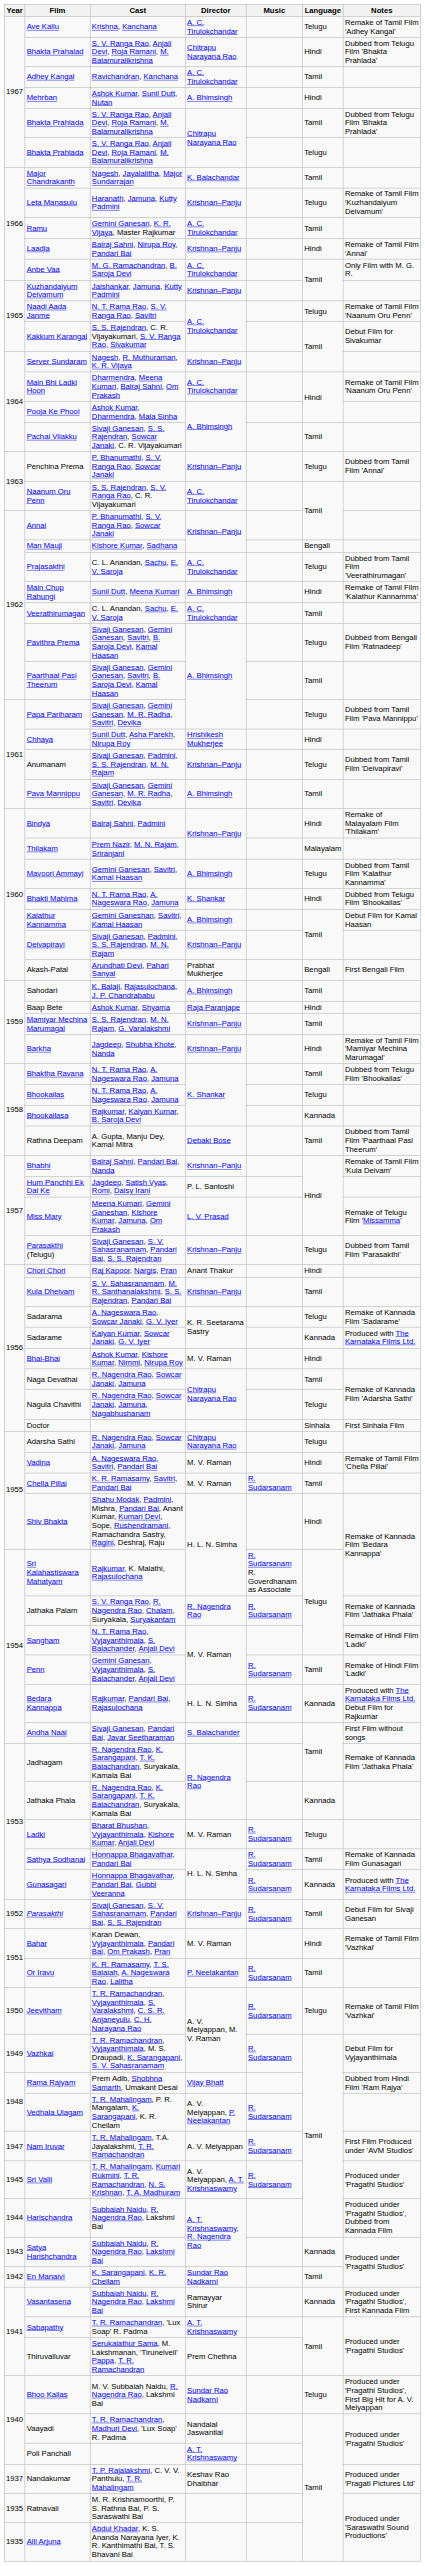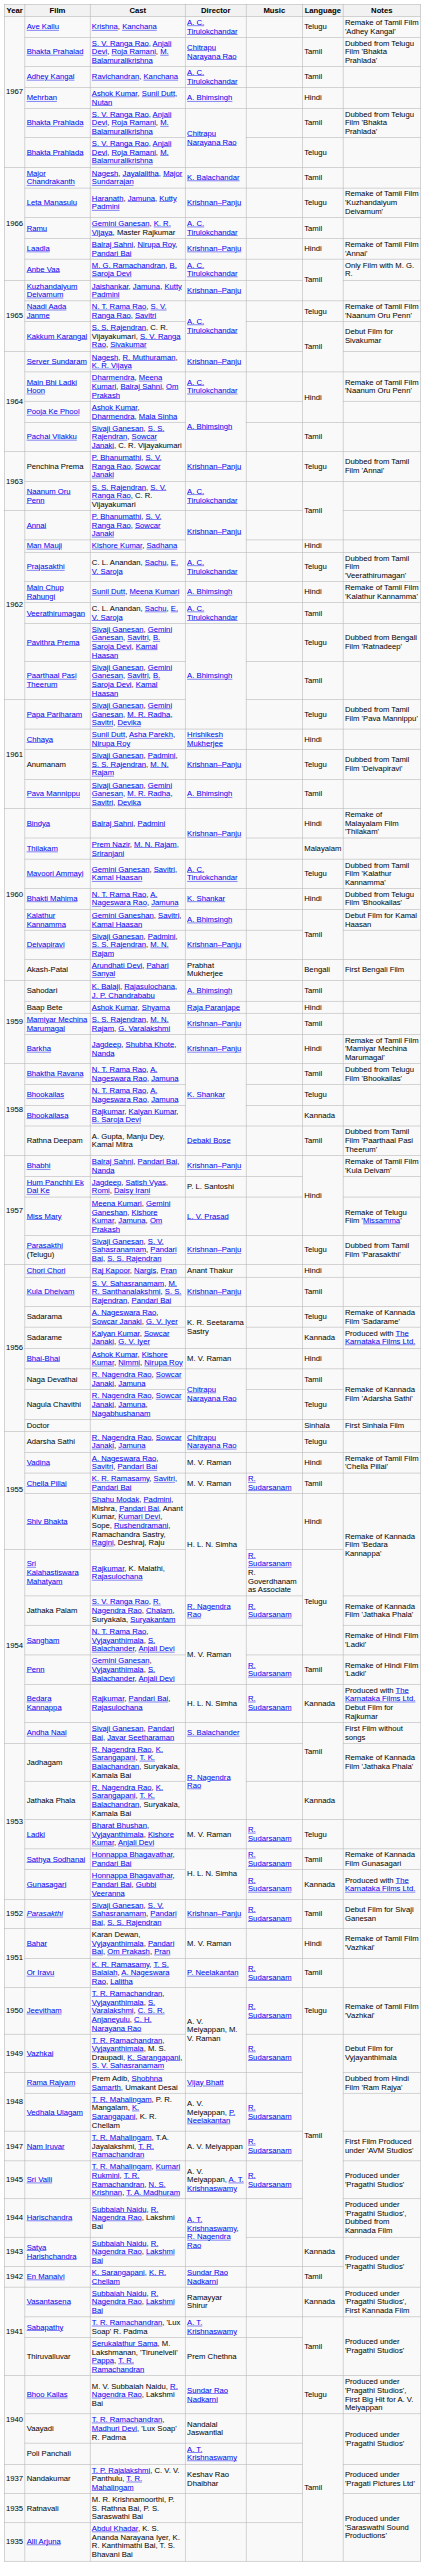(313, 52) Hindi -> (313, 52) Tamil
(317, 546) Bengali -> (313, 546) Hindi
(210, 873) A. Bhimsingh -> (212, 873) A. C. Tirulokchandar
